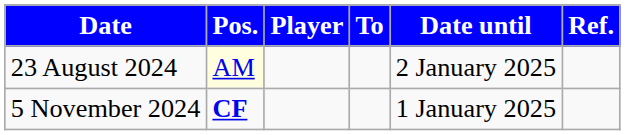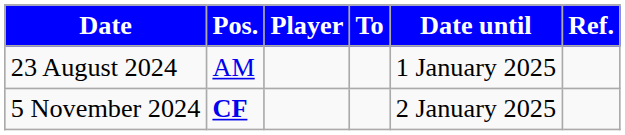(234, 66) lightyellow background -> (234, 66) no background
(476, 66) 2 January 2025 -> (476, 66) 1 January 2025
(476, 108) 1 January 2025 -> (476, 108) 2 January 2025
